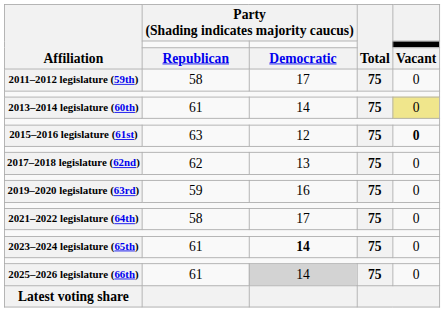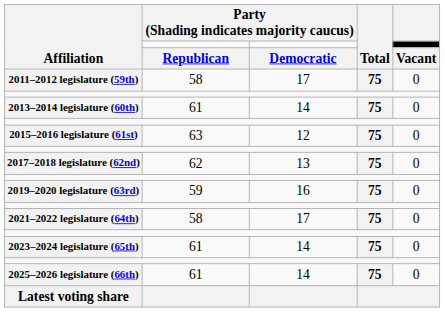(416, 107) khaki background -> (416, 107) no background
(416, 135) bold -> (416, 135) normal
(303, 247) bold -> (303, 247) normal
(303, 274) lightgrey background -> (303, 274) no background
